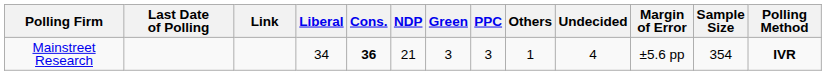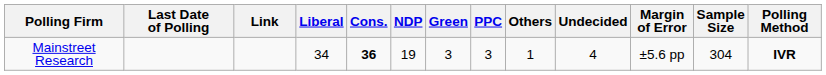(408, 54) 21 -> (408, 54) 19
(721, 54) 354 -> (721, 54) 304
